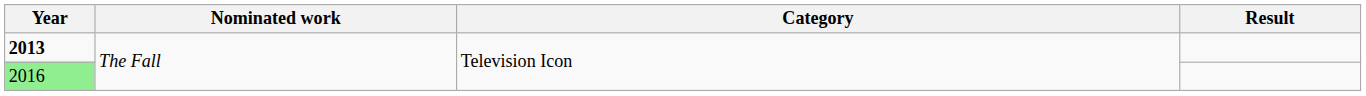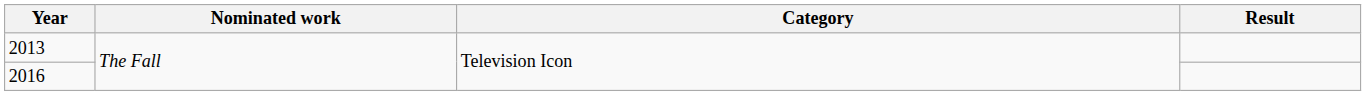(27, 47) bold -> (27, 47) normal
(27, 76) lightgreen background -> (27, 76) no background
